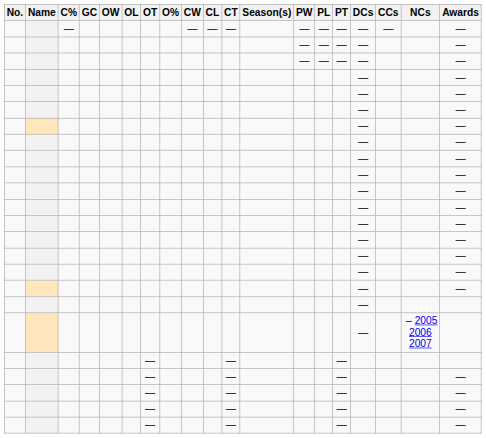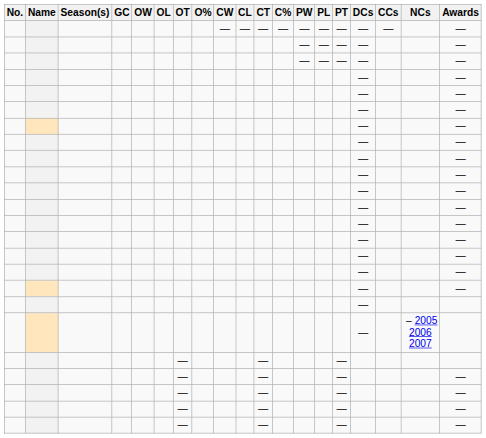columns swapped: (267, 12) <-> (69, 12)
